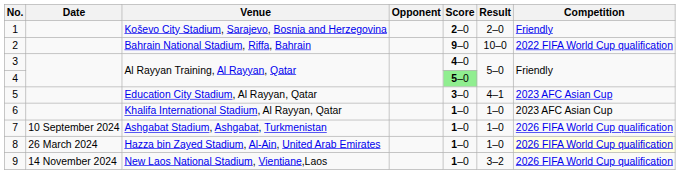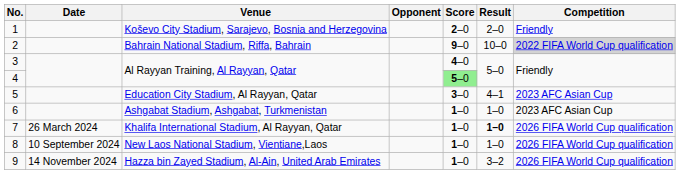(594, 45) no background -> (594, 45) lightgrey background
(233, 111) Khalifa International Stadium, Al Rayyan, Qatar -> (226, 111) Ashgabat Stadium, Ashgabat, Turkmenistan
(74, 128) 10 September 2024 -> (63, 128) 26 March 2024
(226, 128) Ashgabat Stadium, Ashgabat, Turkmenistan -> (233, 128) Khalifa International Stadium, Al Rayyan, Qatar
(495, 128) normal -> (495, 128) bold
(63, 144) 26 March 2024 -> (74, 144) 10 September 2024
(252, 144) Hazza bin Zayed Stadium, Al-Ain, United Arab Emirates -> (226, 144) New Laos National Stadium, Vientiane,Laos
(594, 144) lightyellow background -> (594, 144) no background
(226, 161) New Laos National Stadium, Vientiane,Laos -> (252, 161) Hazza bin Zayed Stadium, Al-Ain, United Arab Emirates
